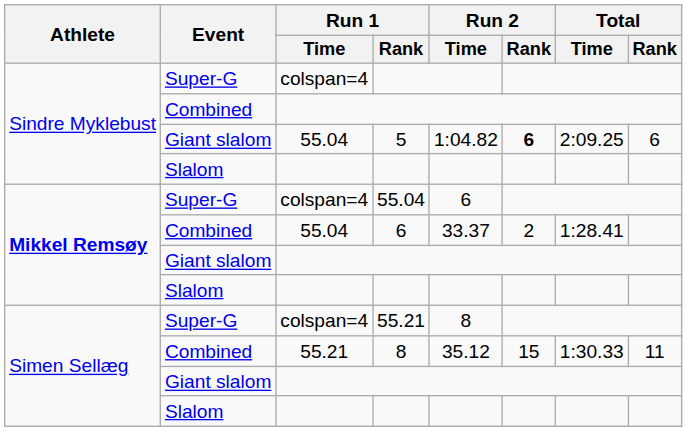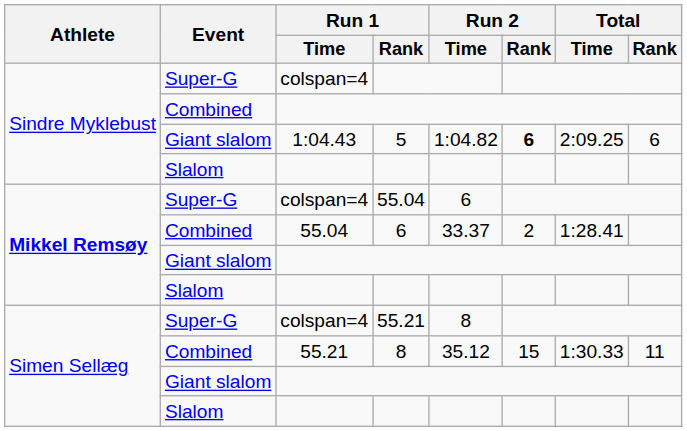(324, 140) 55.04 -> (324, 140) 1:04.43
